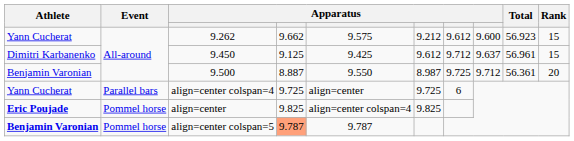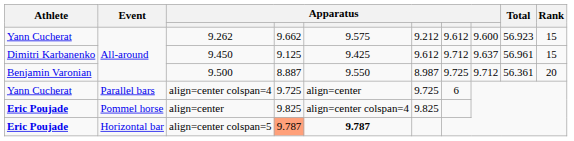(53, 127) Benjamin Varonian -> (37, 127) Eric Poujade
(135, 127) Pommel horse -> (132, 127) Horizontal bar
(360, 127) normal -> (358, 127) bold
